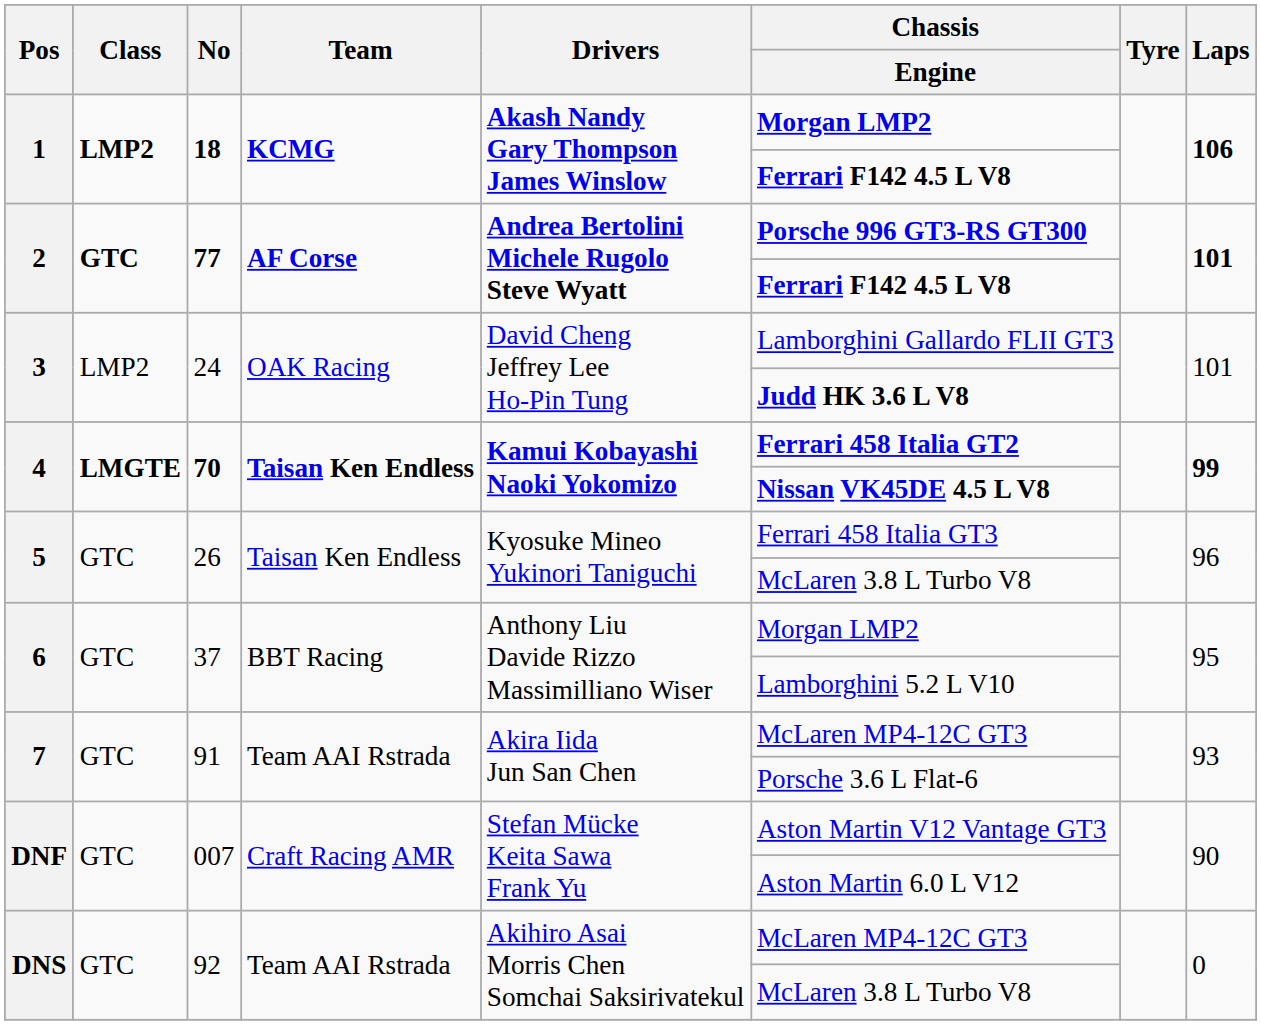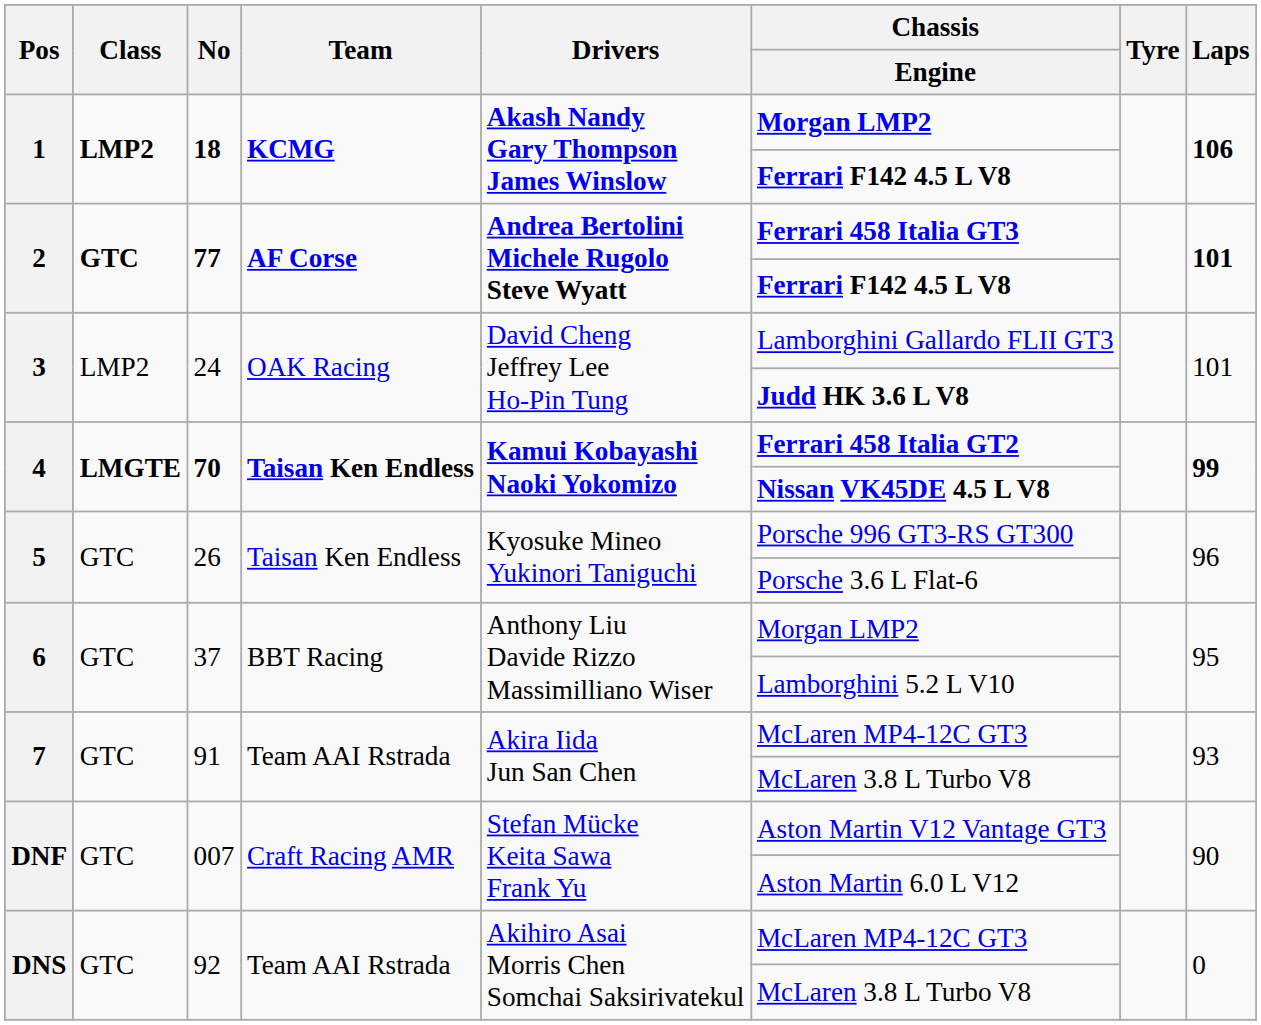(922, 231) Porsche 996 GT3-RS GT300 -> (888, 231) Ferrari 458 Italia GT3
(877, 534) Ferrari 458 Italia GT3 -> (915, 534) Porsche 996 GT3-RS GT300
(894, 579) McLaren 3.8 L Turbo V8 -> (867, 579) Porsche 3.6 L Flat-6
(867, 778) Porsche 3.6 L Flat-6 -> (894, 778) McLaren 3.8 L Turbo V8
